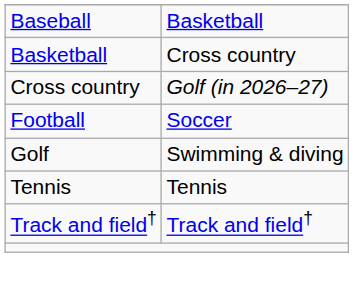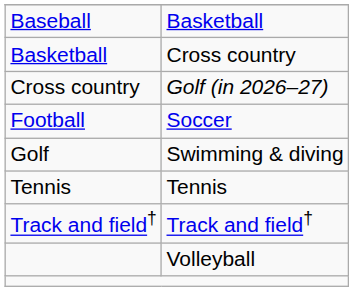+ row: (211, 259)
